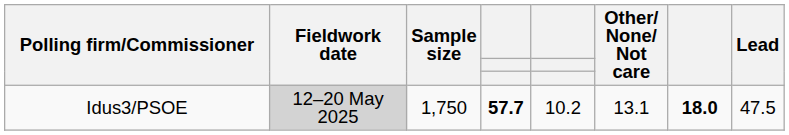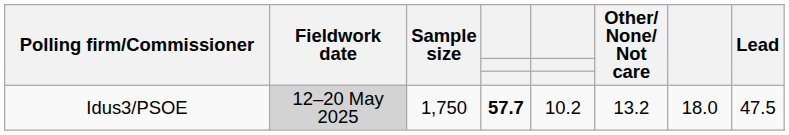(631, 108) 13.1 -> (631, 108) 13.2
(700, 108) bold -> (700, 108) normal
